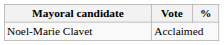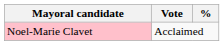(50, 31) no background -> (50, 31) pink background
